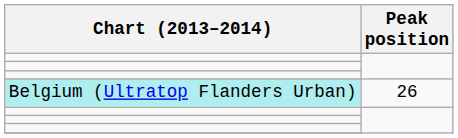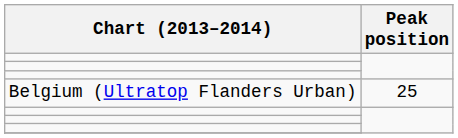(183, 93) paleturquoise background -> (183, 93) no background
(407, 93) 26 -> (407, 93) 25
